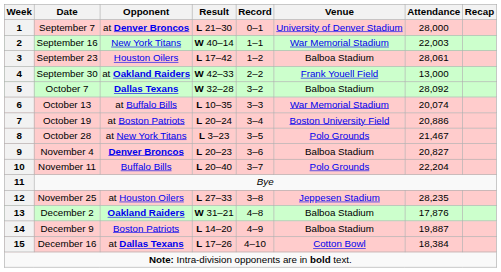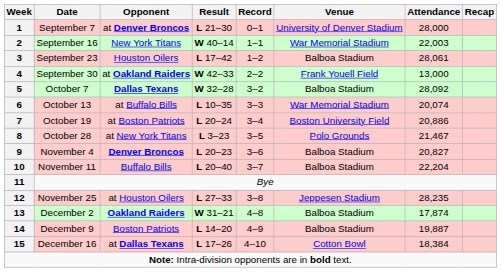(339, 167) Polo Grounds -> (339, 167) Balboa Stadium
(434, 213) 17,876 -> (434, 213) 17,874
